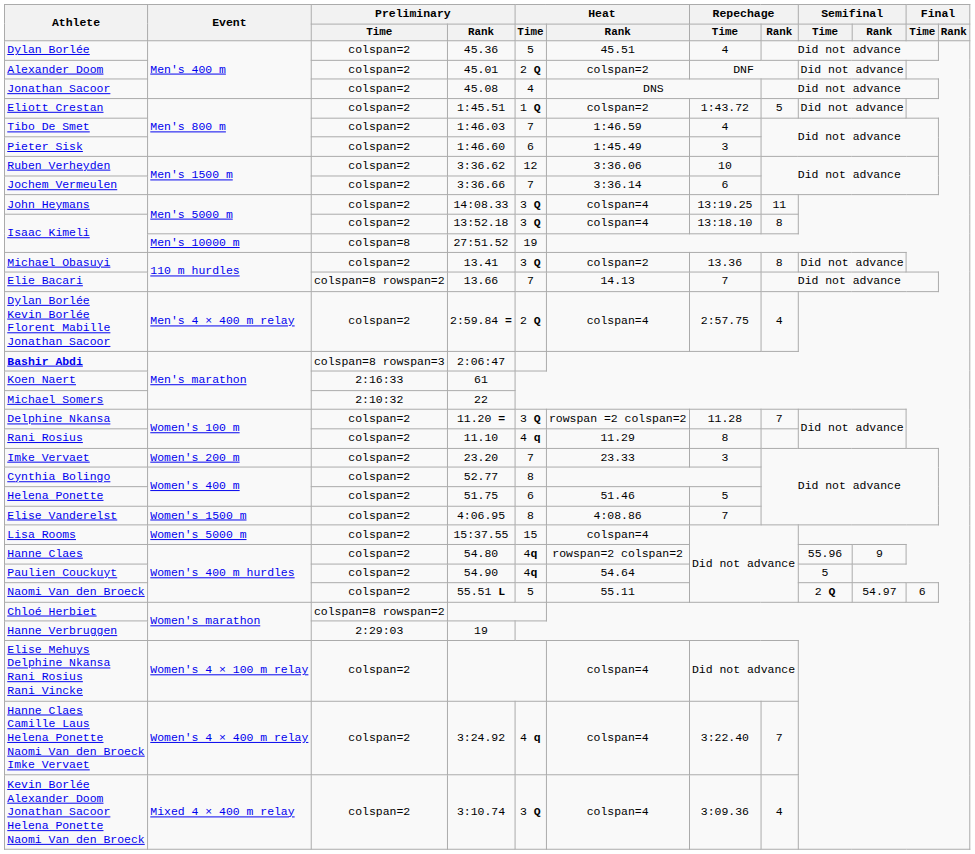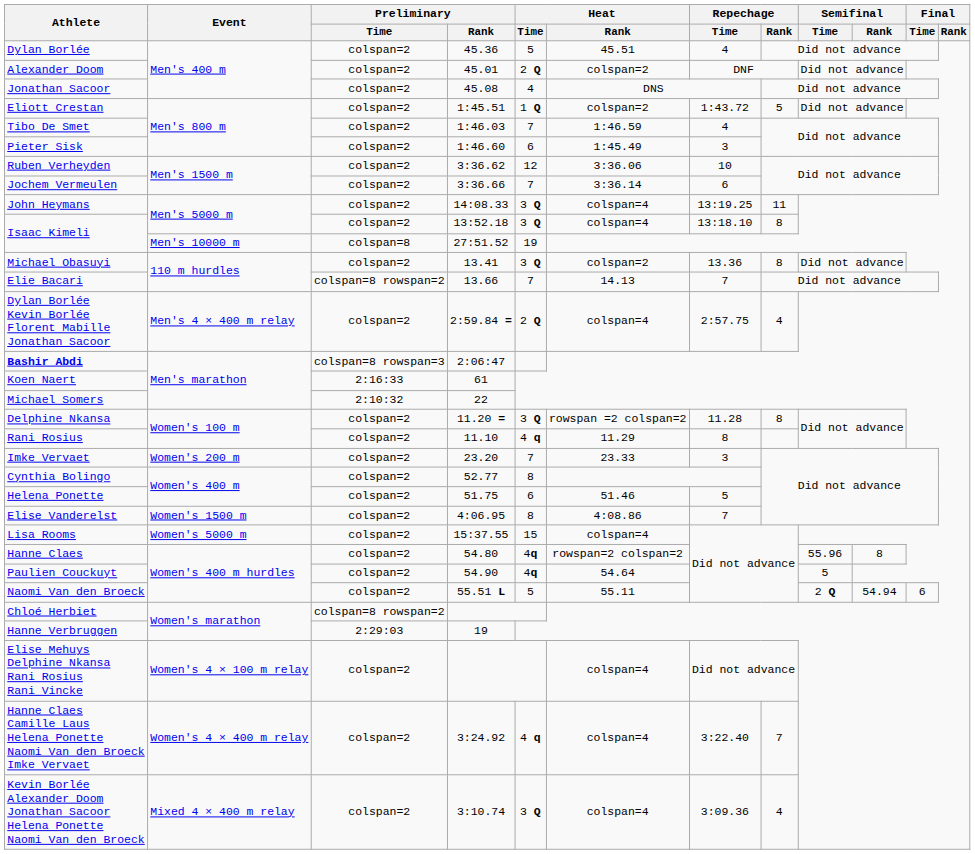(779, 419) 7 -> (779, 419) 8
(879, 554) 9 -> (879, 554) 8
(879, 592) 54.97 -> (879, 592) 54.94
